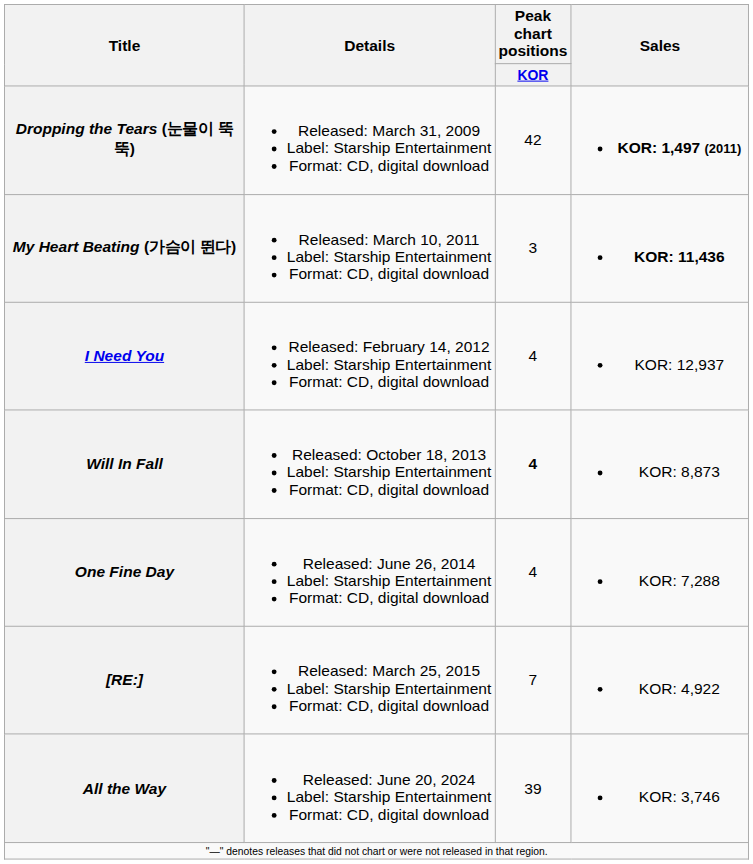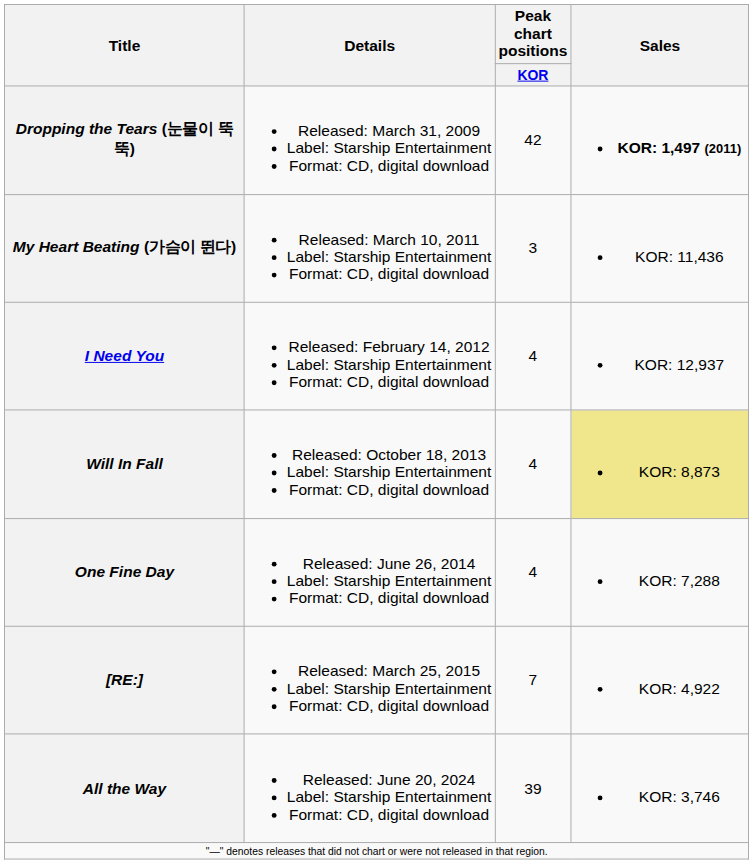(660, 257) bold -> (660, 257) normal
(533, 464) bold -> (533, 464) normal
(660, 473) no background -> (660, 473) khaki background
